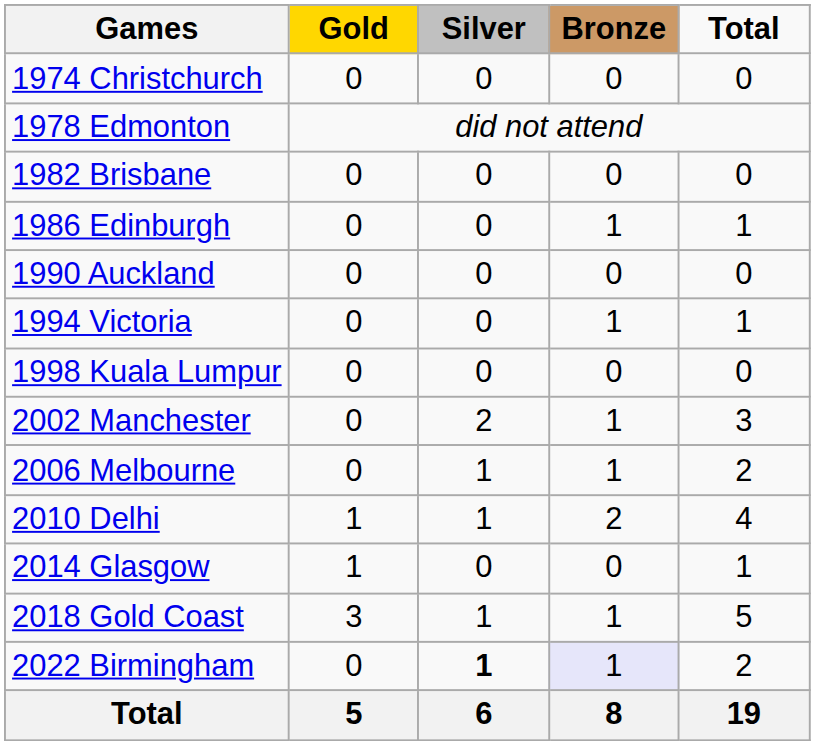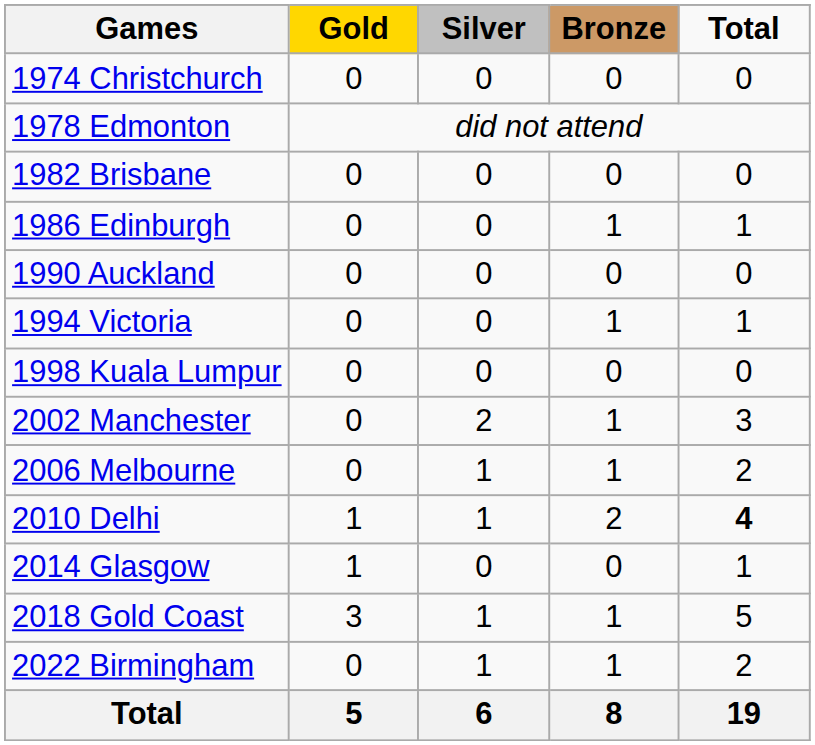(744, 518) normal -> (744, 518) bold
(484, 665) bold -> (484, 665) normal
(614, 665) lavender background -> (614, 665) no background
